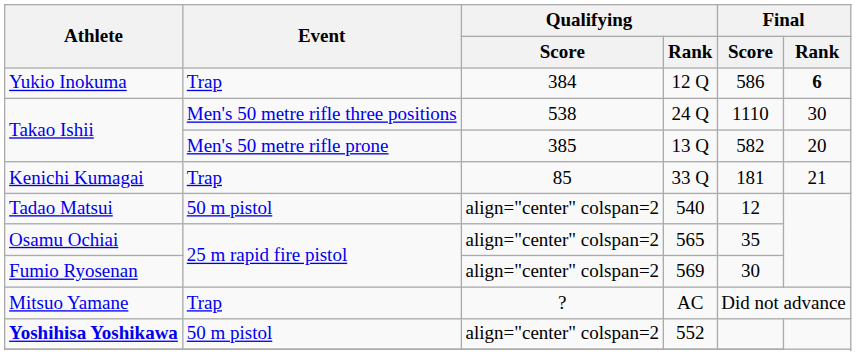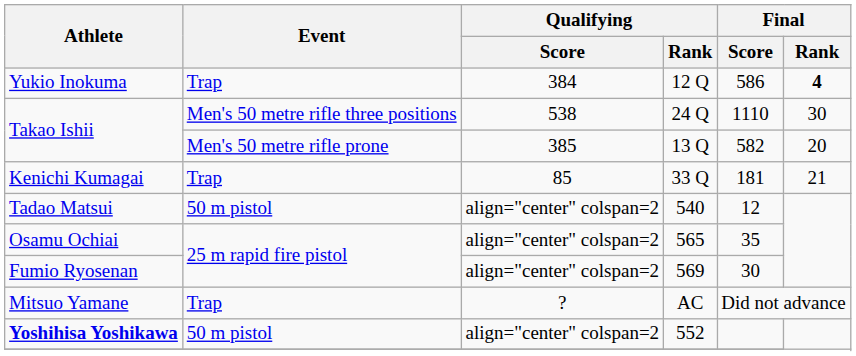(817, 83) 6 -> (817, 83) 4
